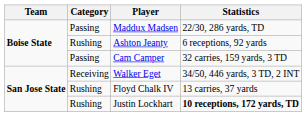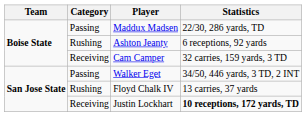(85, 58) Passing -> (89, 58) Receiving
(89, 73) Receiving -> (85, 73) Passing
(86, 104) Rushing -> (89, 104) Receiving
